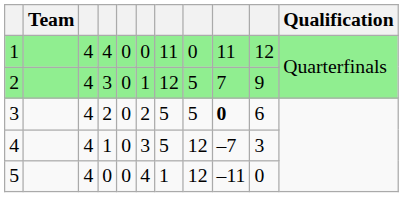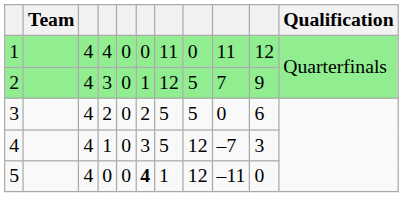(221, 113) bold -> (221, 113) normal
(145, 176) normal -> (145, 176) bold
